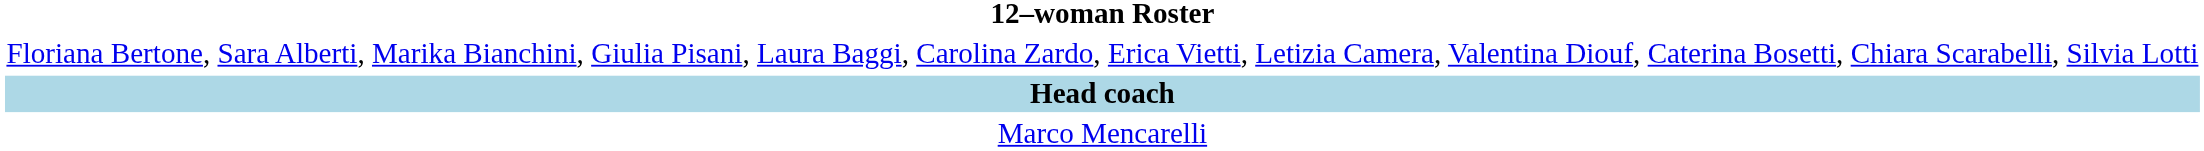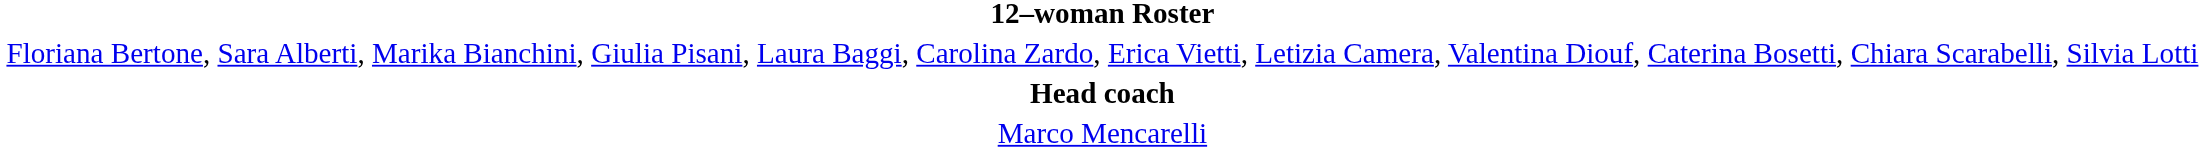(1102, 93) lightblue background -> (1102, 93) no background
